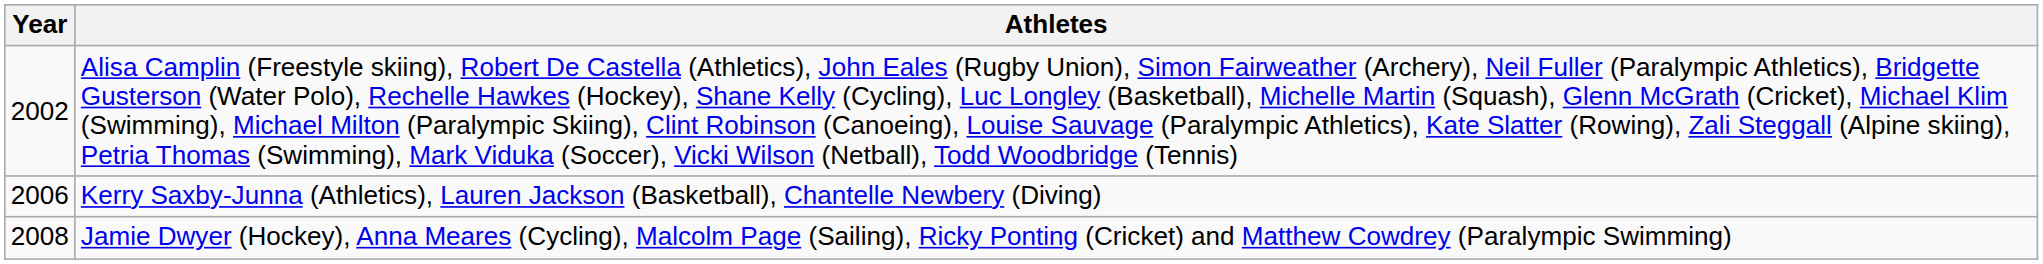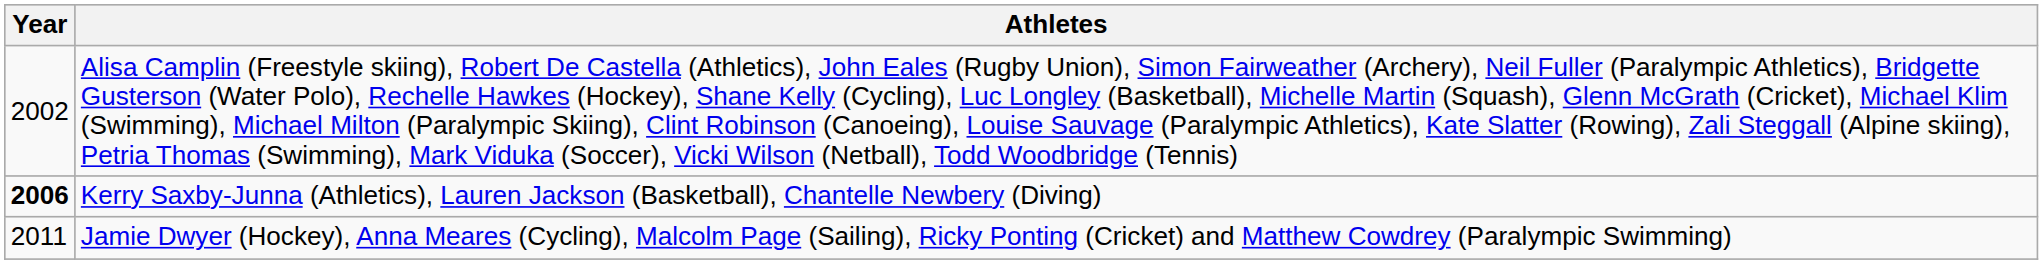(40, 195) normal -> (40, 195) bold
(40, 237) 2008 -> (39, 237) 2011
